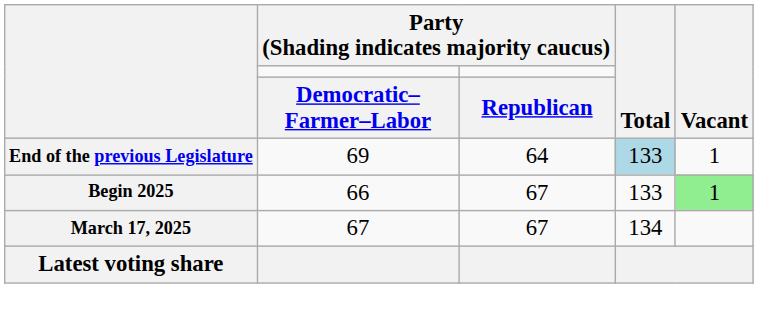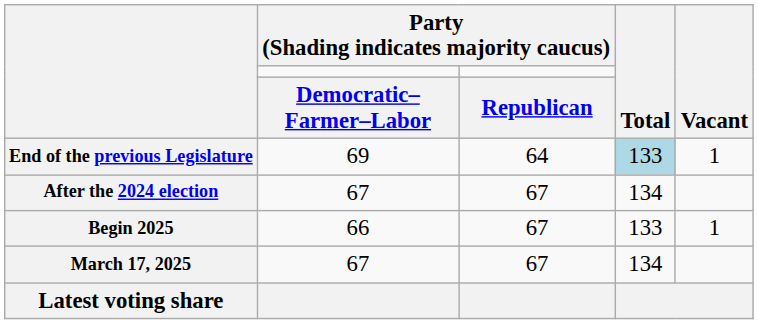+ row: (131, 192)
(714, 192) lightgreen background -> (714, 228) no background
